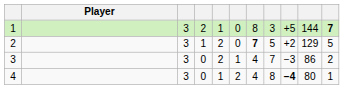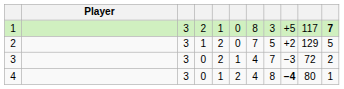(310, 28) 144 -> (310, 28) 117
(255, 44) bold -> (255, 44) normal
(310, 60) 86 -> (310, 60) 72
